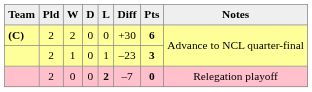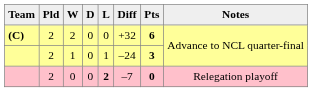(127, 35) +30 -> (127, 35) +32
(127, 55) –23 -> (127, 55) –24
